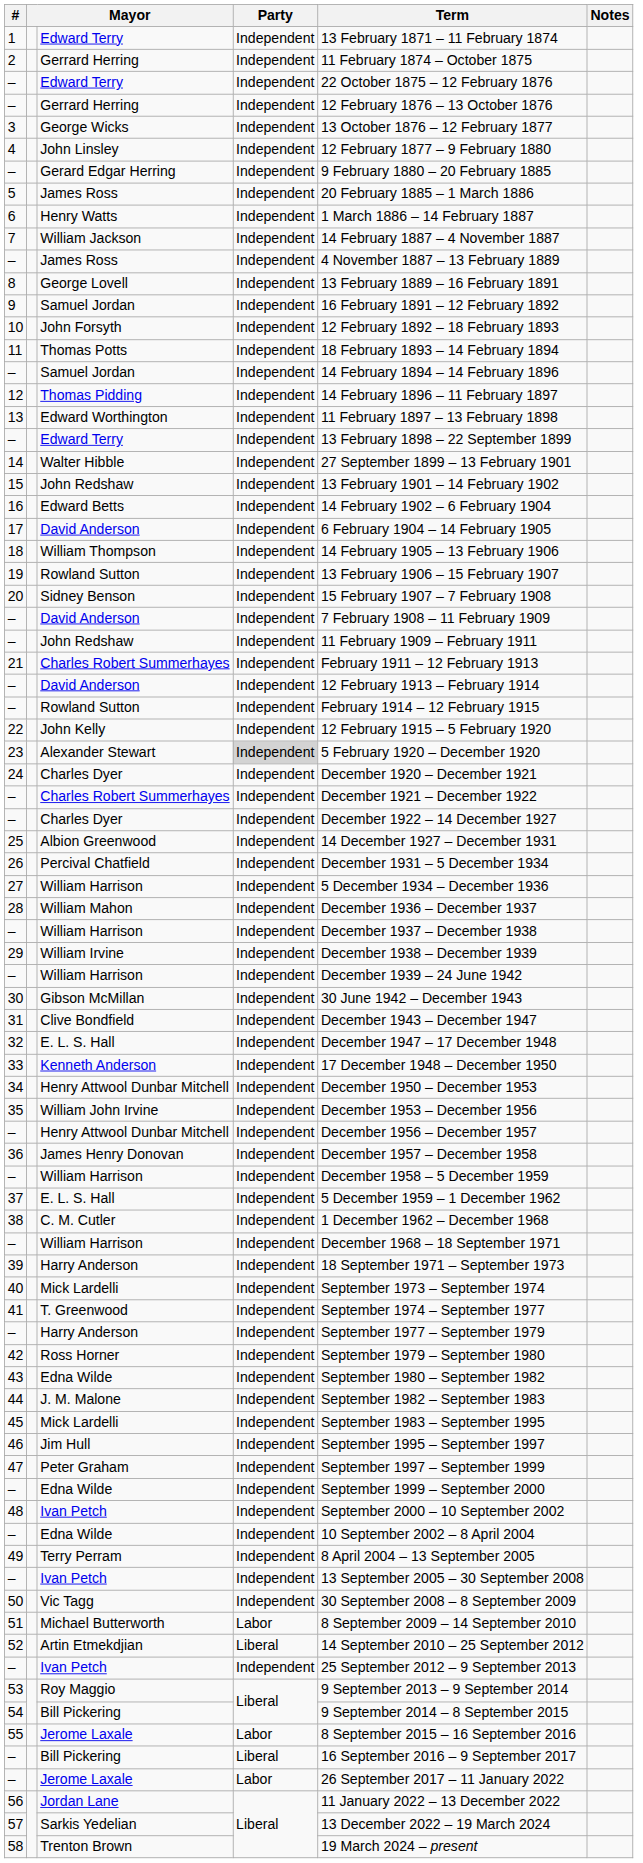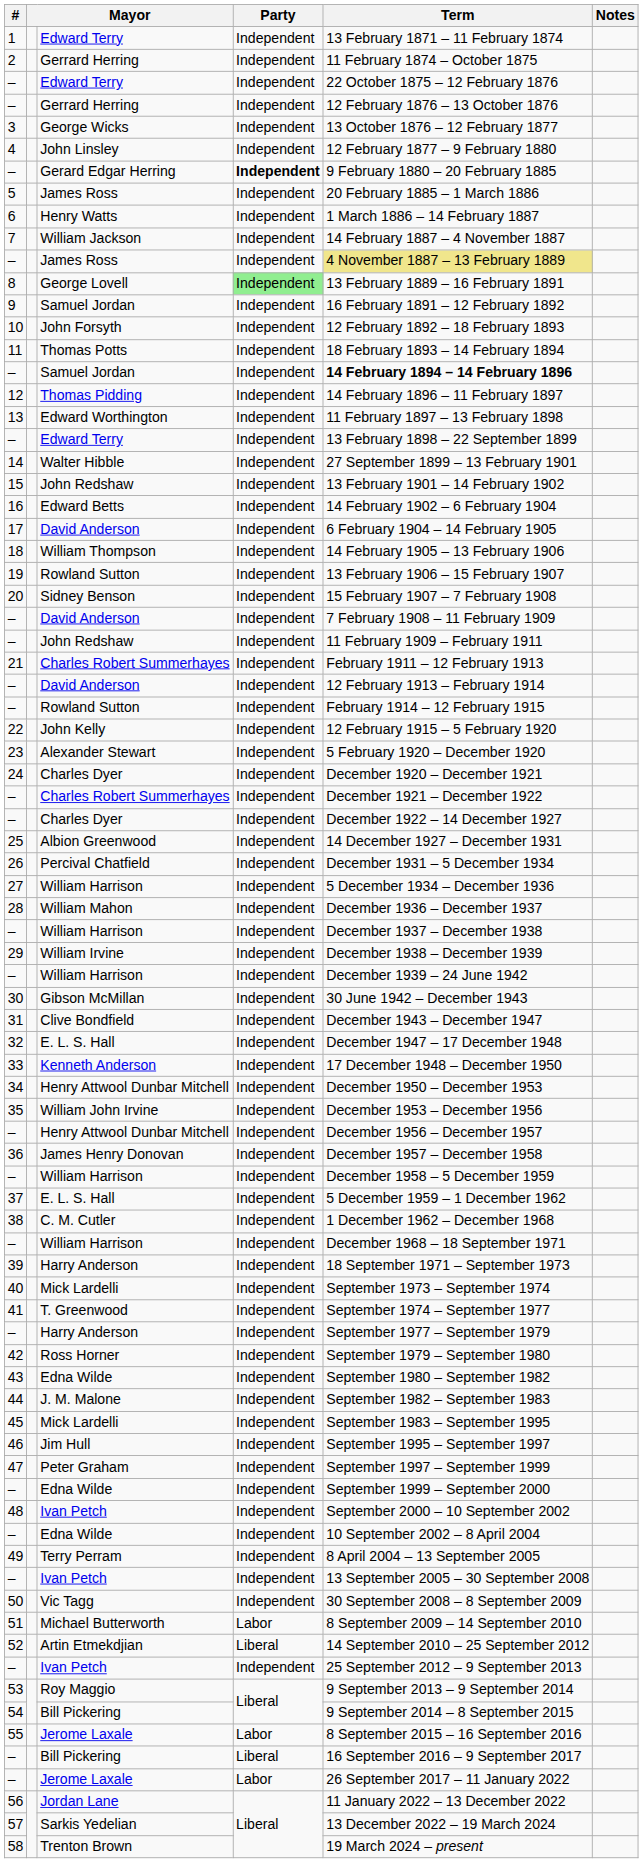(275, 171) normal -> (278, 171) bold
(440, 261) no background -> (446, 261) khaki background
(275, 283) no background -> (275, 283) lightgreen background
(440, 372) normal -> (449, 372) bold
(275, 752) lightgrey background -> (275, 752) no background
